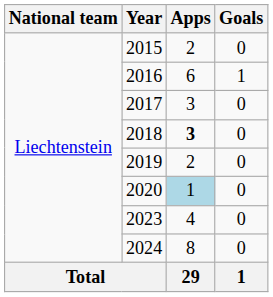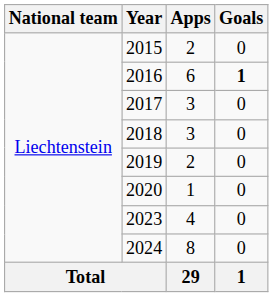(241, 76) normal -> (241, 76) bold
(191, 133) bold -> (191, 133) normal
(191, 190) lightblue background -> (191, 190) no background
